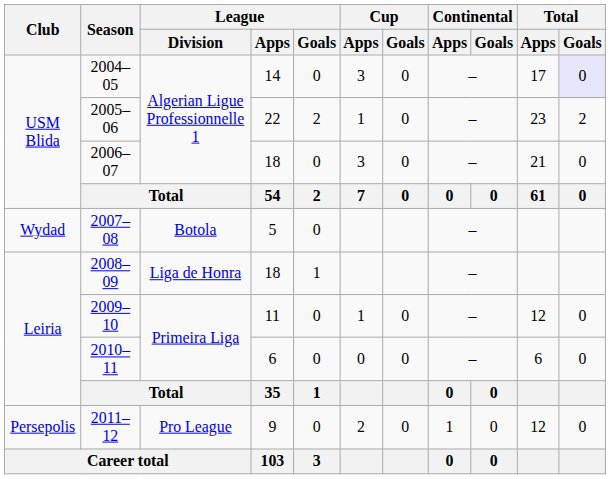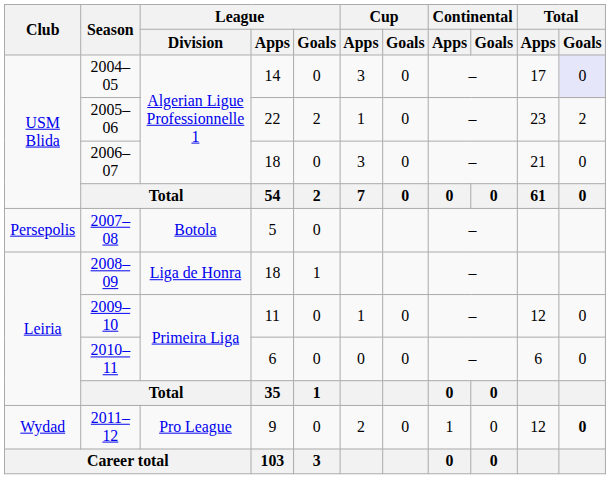(43, 230) Wydad -> (43, 230) Persepolis
(43, 427) Persepolis -> (43, 427) Wydad
(582, 427) normal -> (582, 427) bold
